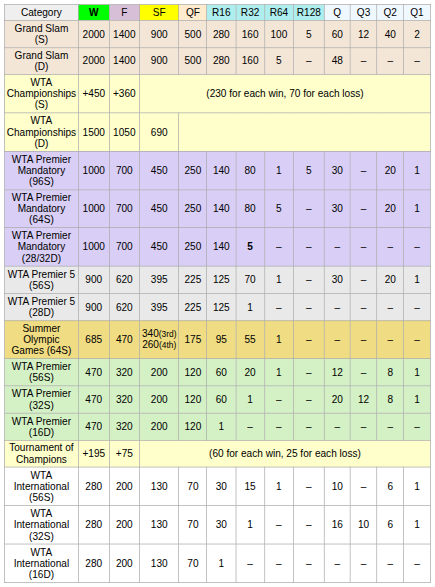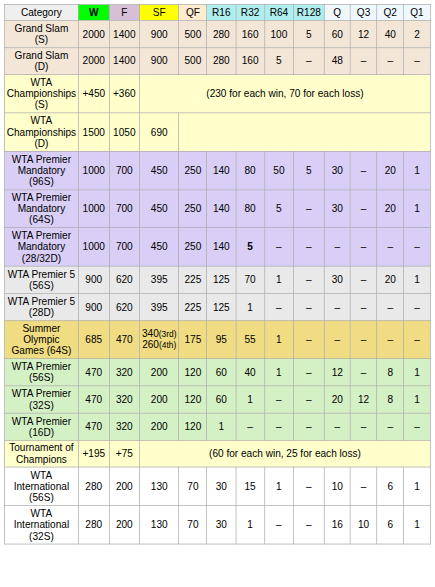(279, 171) 1 -> (279, 171) 50
(250, 373) 20 -> (250, 373) 40
- row: (41, 563)
